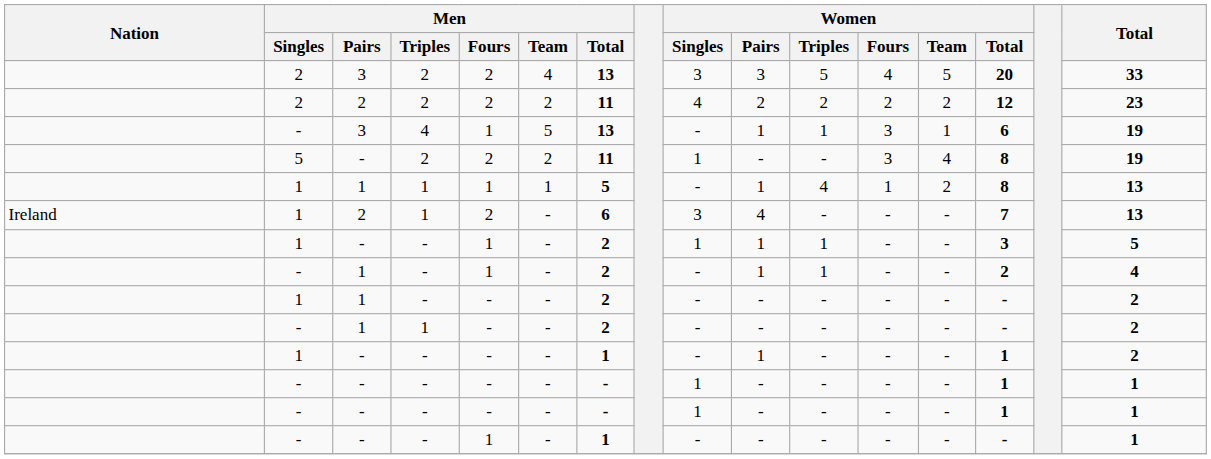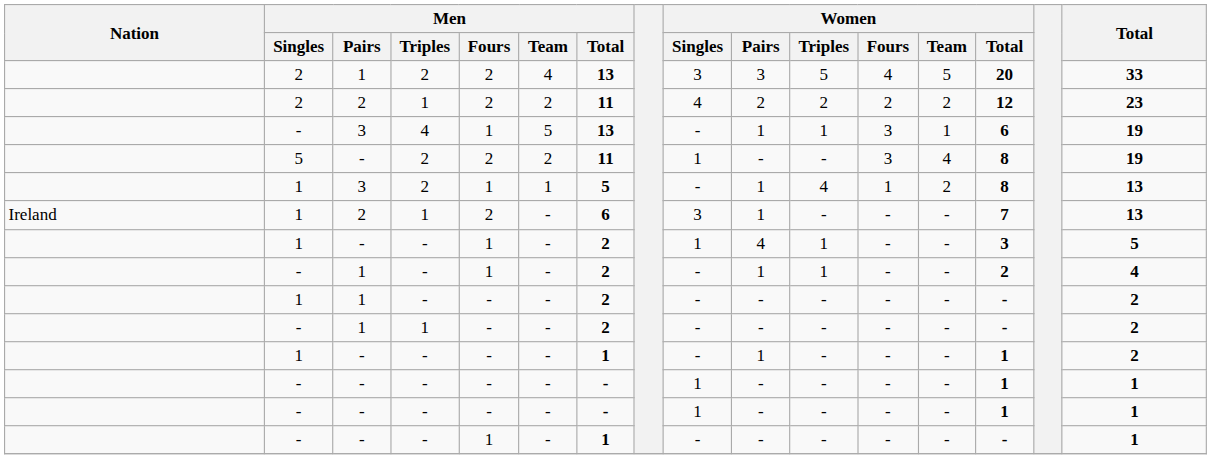(362, 74) 3 -> (362, 74) 1
(425, 102) 2 -> (425, 102) 1
(362, 187) 1 -> (362, 187) 3
(425, 187) 1 -> (425, 187) 2
(761, 215) 4 -> (761, 215) 1
(761, 243) 1 -> (761, 243) 4
